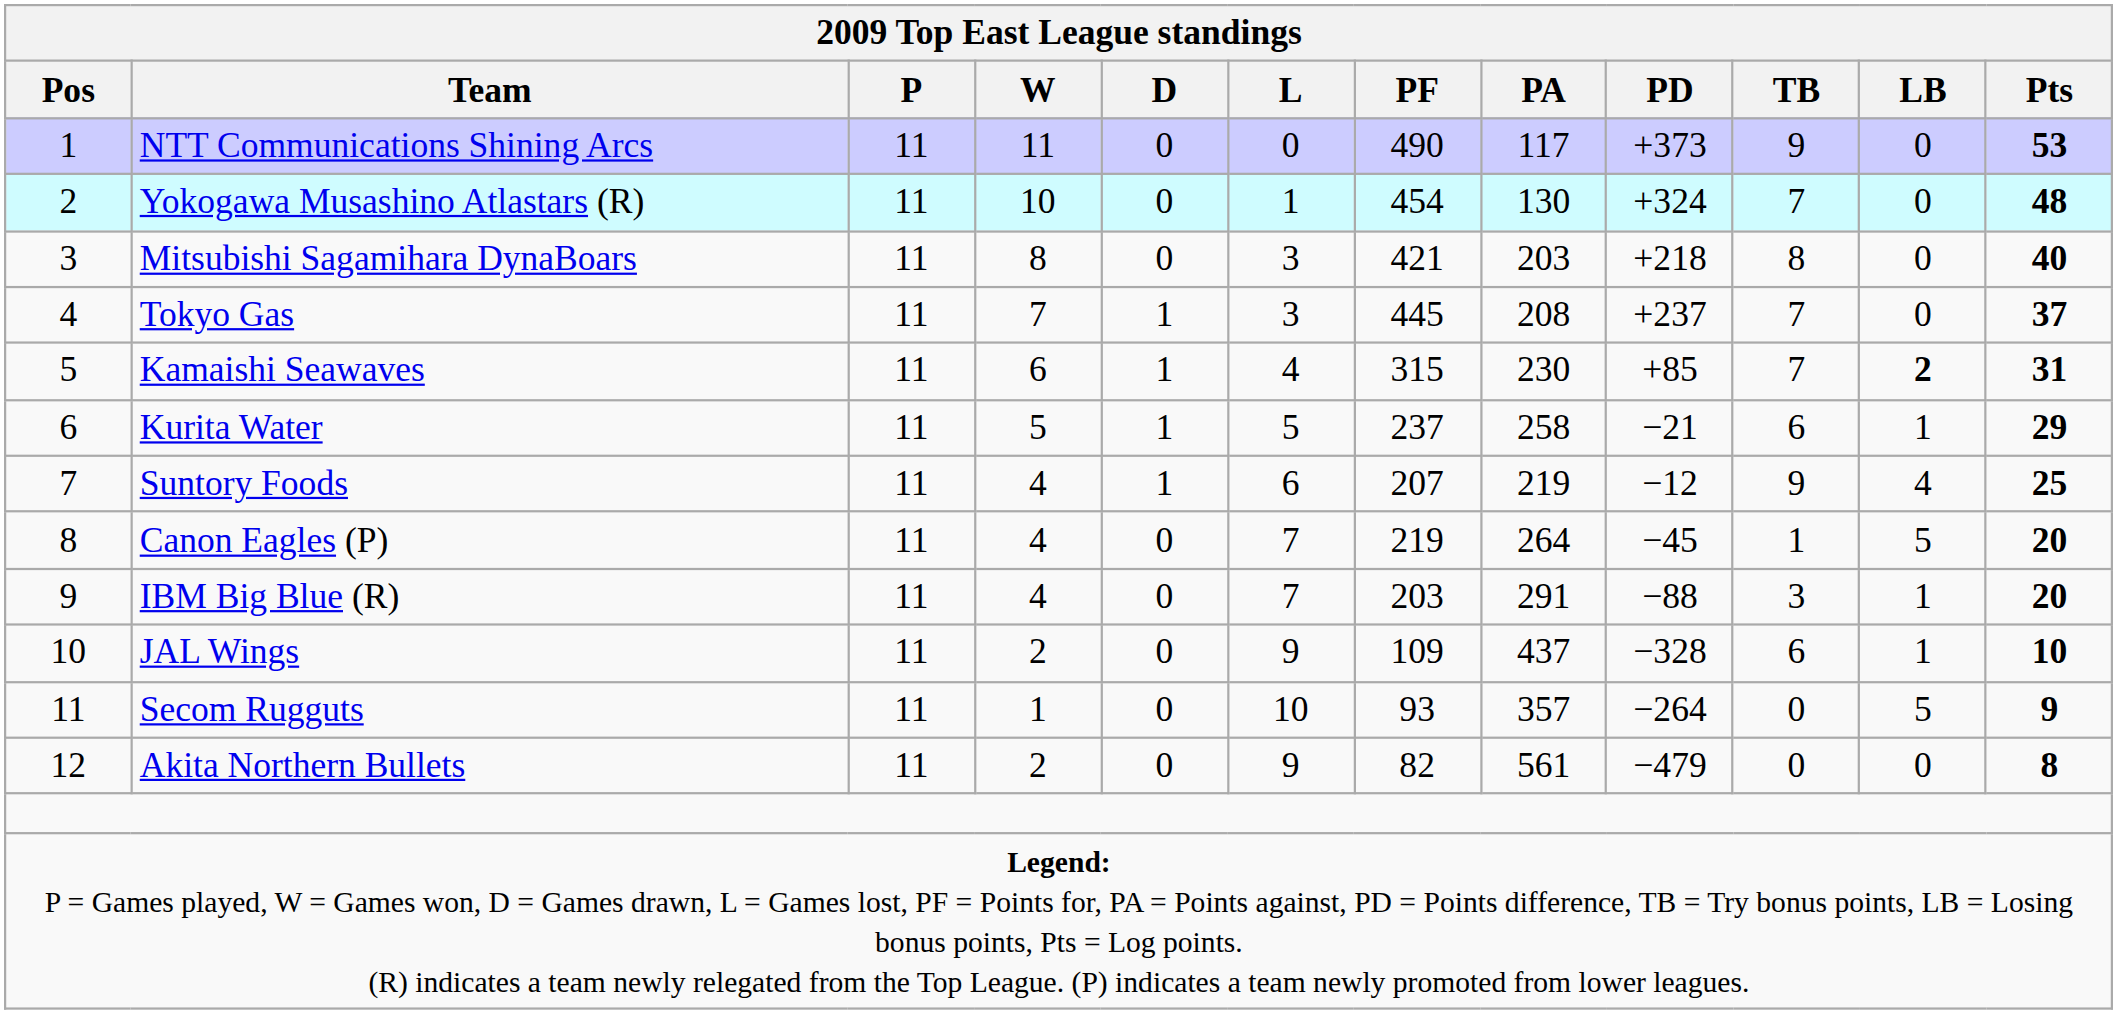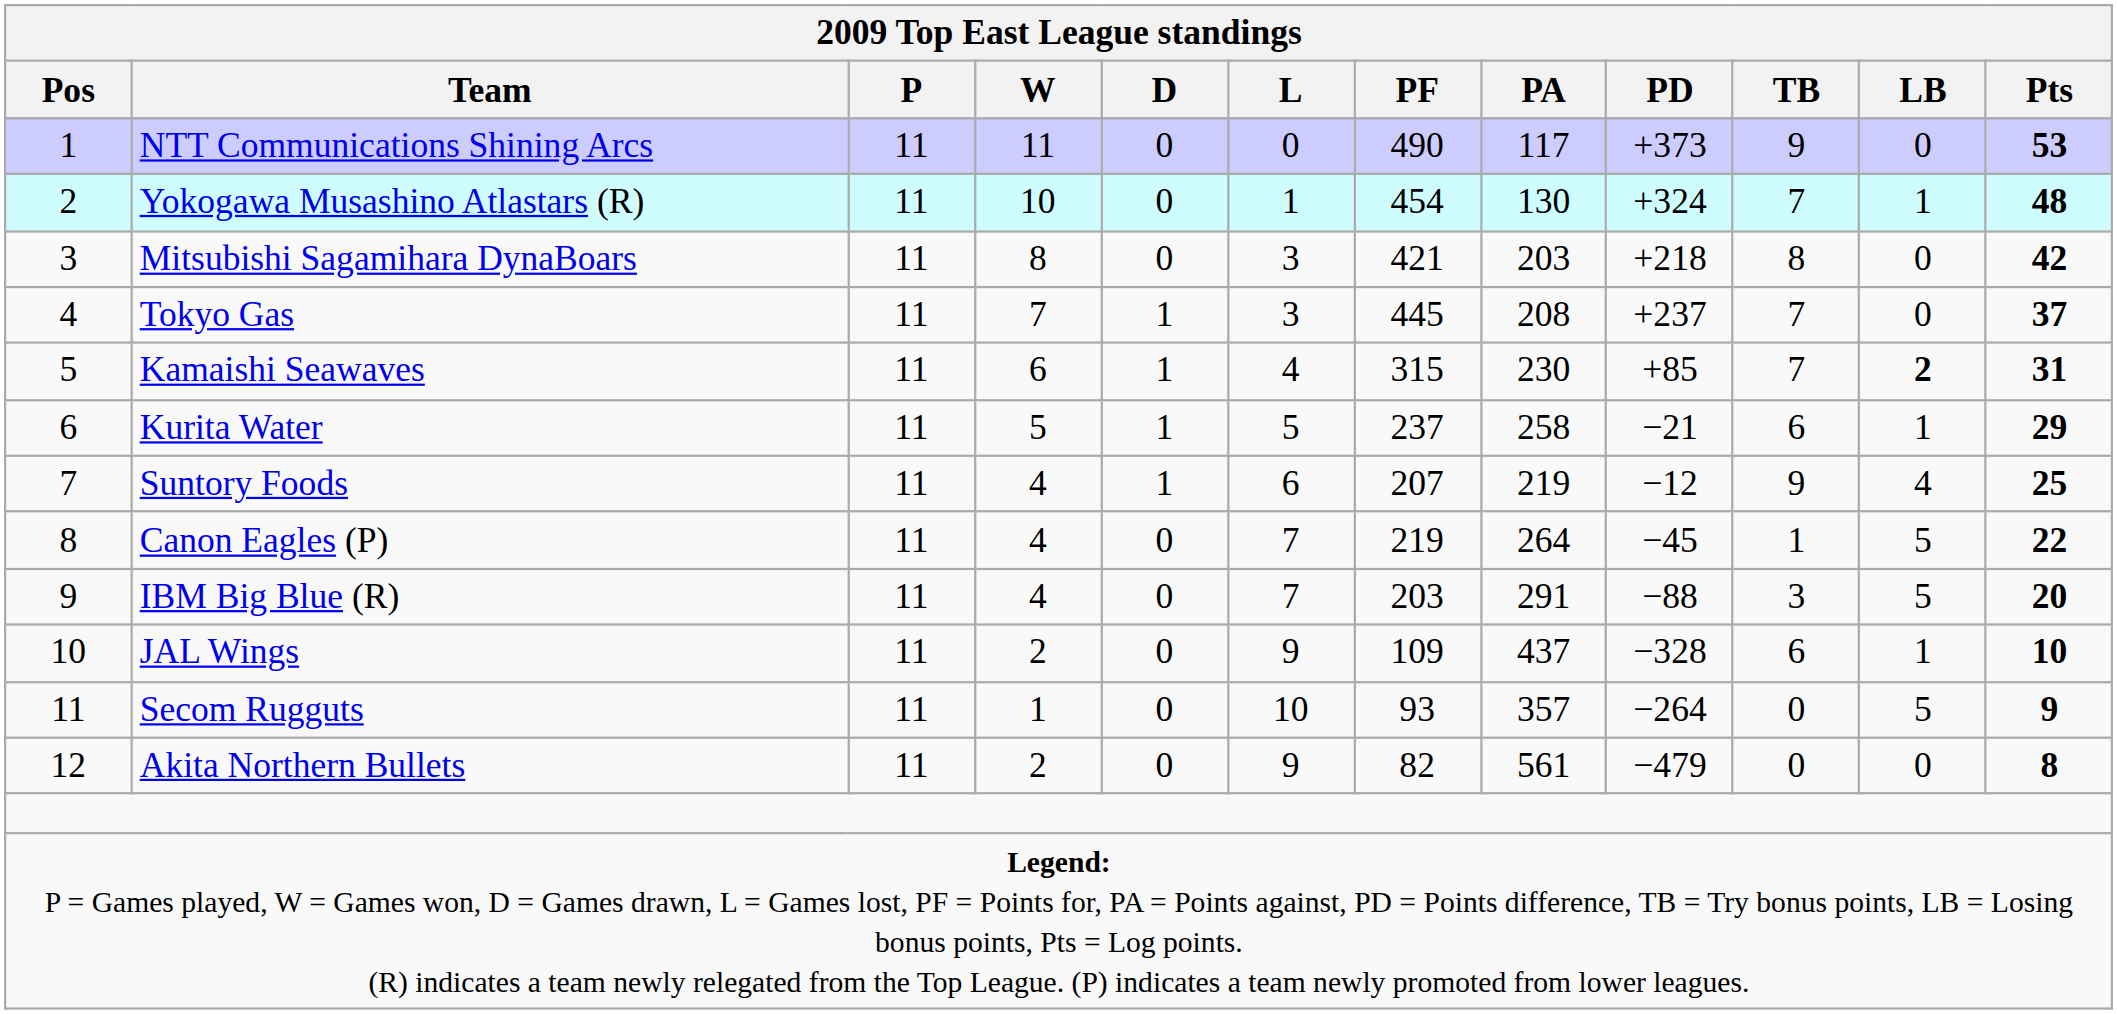(1923, 201) 0 -> (1923, 201) 1
(2049, 257) 40 -> (2049, 257) 42
(2049, 539) 20 -> (2049, 539) 22
(1923, 595) 1 -> (1923, 595) 5
